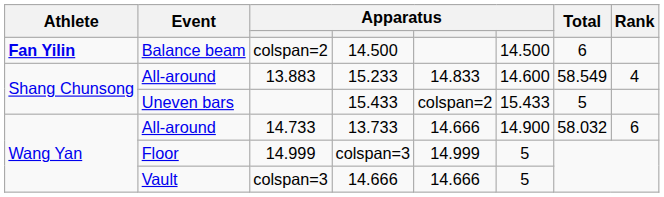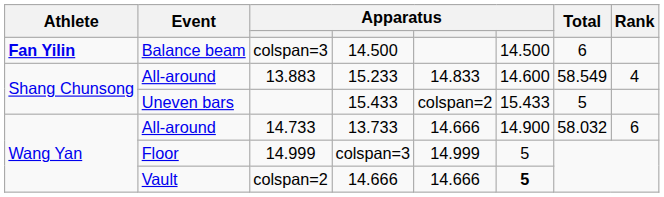(291, 51) colspan=2 -> (291, 51) colspan=3
(291, 179) colspan=3 -> (291, 179) colspan=2
(525, 179) normal -> (525, 179) bold
